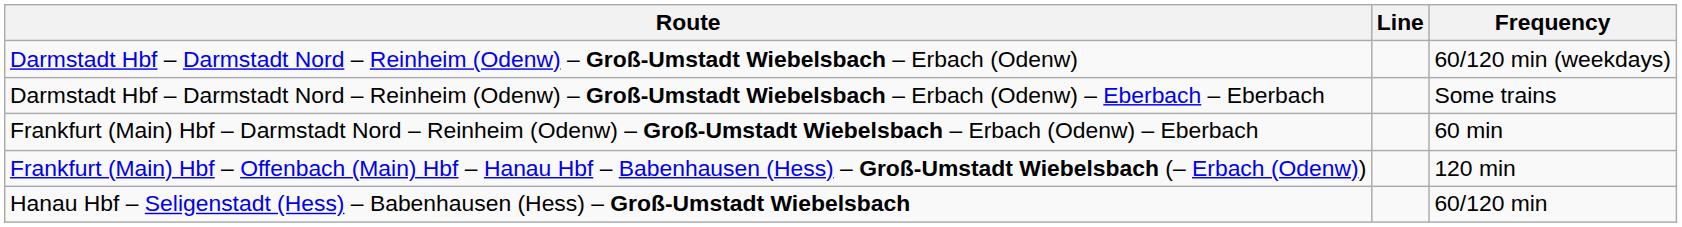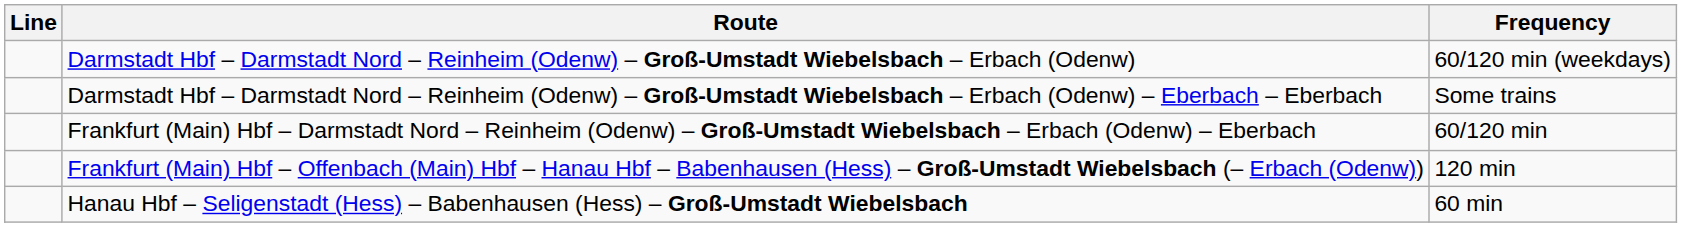columns swapped: (1400, 22) <-> (688, 22)
(1469, 131) 60 min -> (1491, 131) 60/120 min
(1491, 204) 60/120 min -> (1469, 204) 60 min
